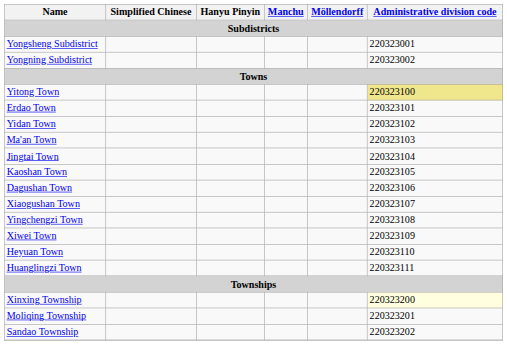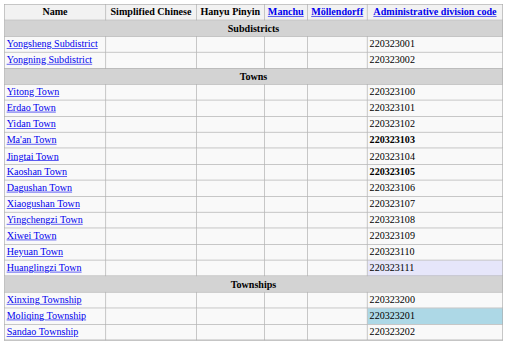(392, 92) khaki background -> (392, 92) no background
(392, 140) normal -> (392, 140) bold
(392, 172) normal -> (392, 172) bold
(392, 268) no background -> (392, 268) lavender background
(392, 300) lightyellow background -> (392, 300) no background
(392, 316) no background -> (392, 316) lightblue background
